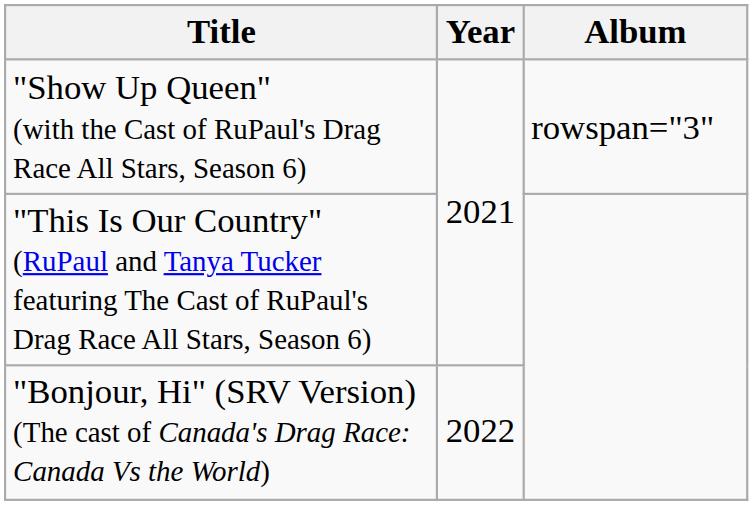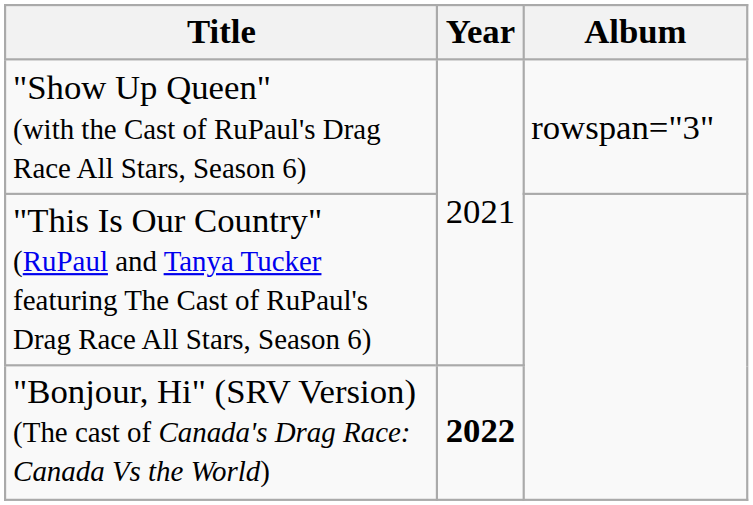(480, 431) normal -> (480, 431) bold
